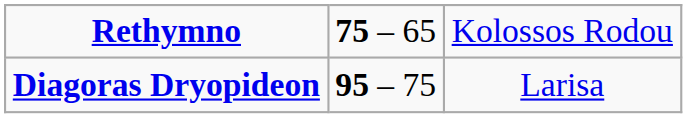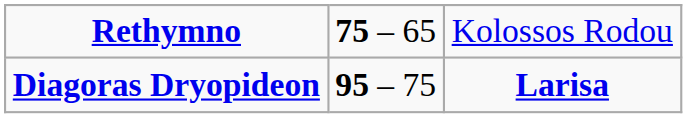(562, 84) normal -> (562, 84) bold
